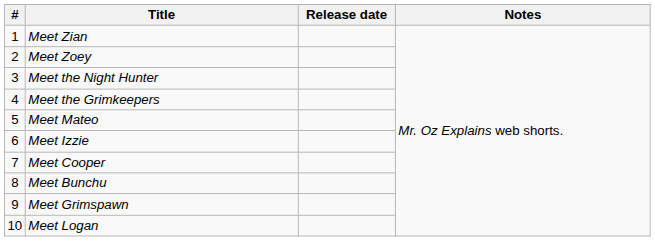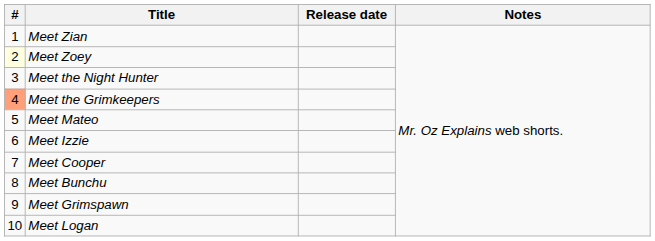(15, 57) no background -> (15, 57) lightyellow background
(15, 99) no background -> (15, 99) lightsalmon background
